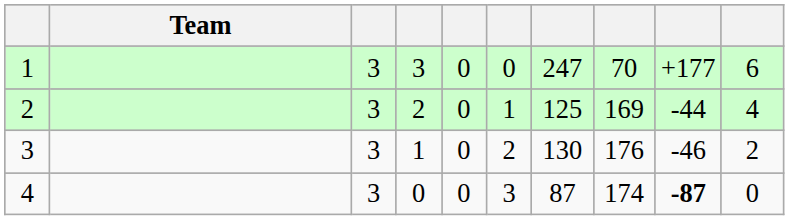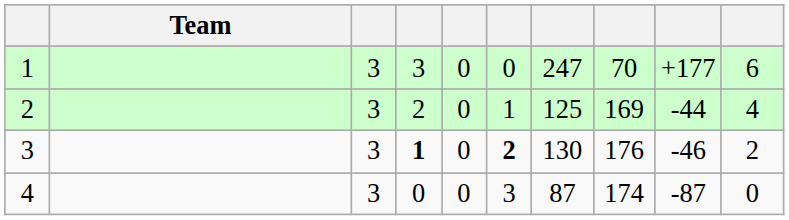(419, 151) normal -> (419, 151) bold
(509, 151) normal -> (509, 151) bold
(688, 192) bold -> (688, 192) normal
